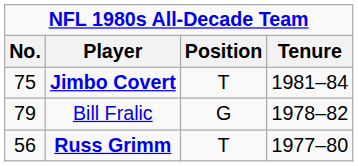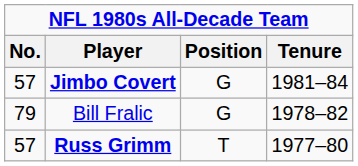(25, 82) 75 -> (25, 82) 57
(224, 82) T -> (224, 82) G
(25, 144) 56 -> (25, 144) 57
